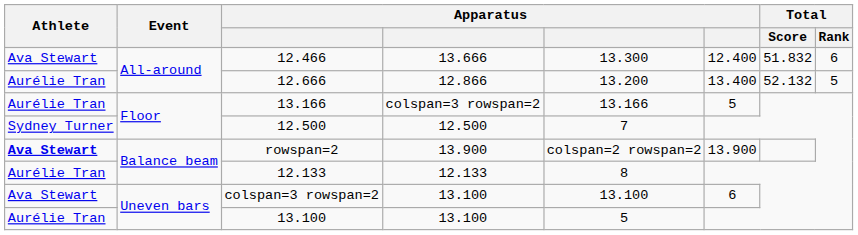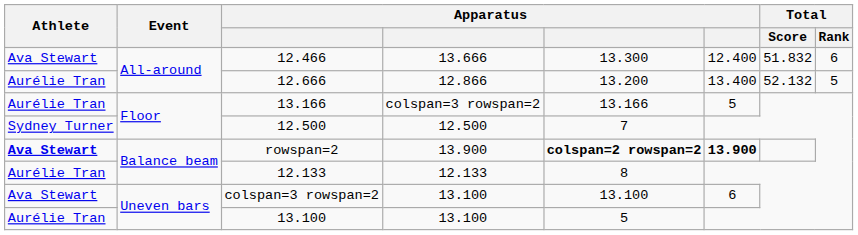(624, 150) normal -> (624, 150) bold
(732, 150) normal -> (732, 150) bold
